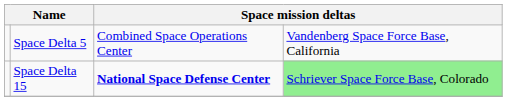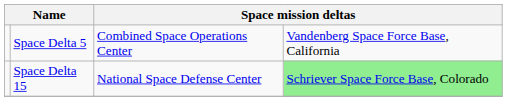(184, 78) bold -> (179, 78) normal
